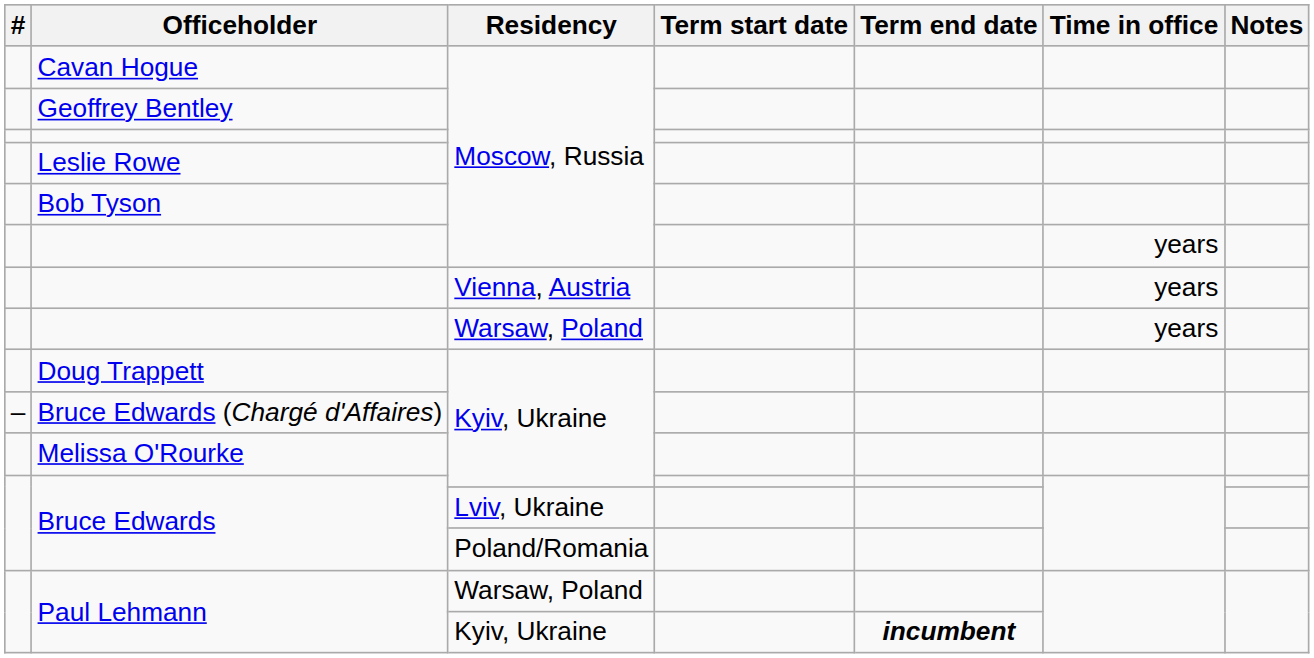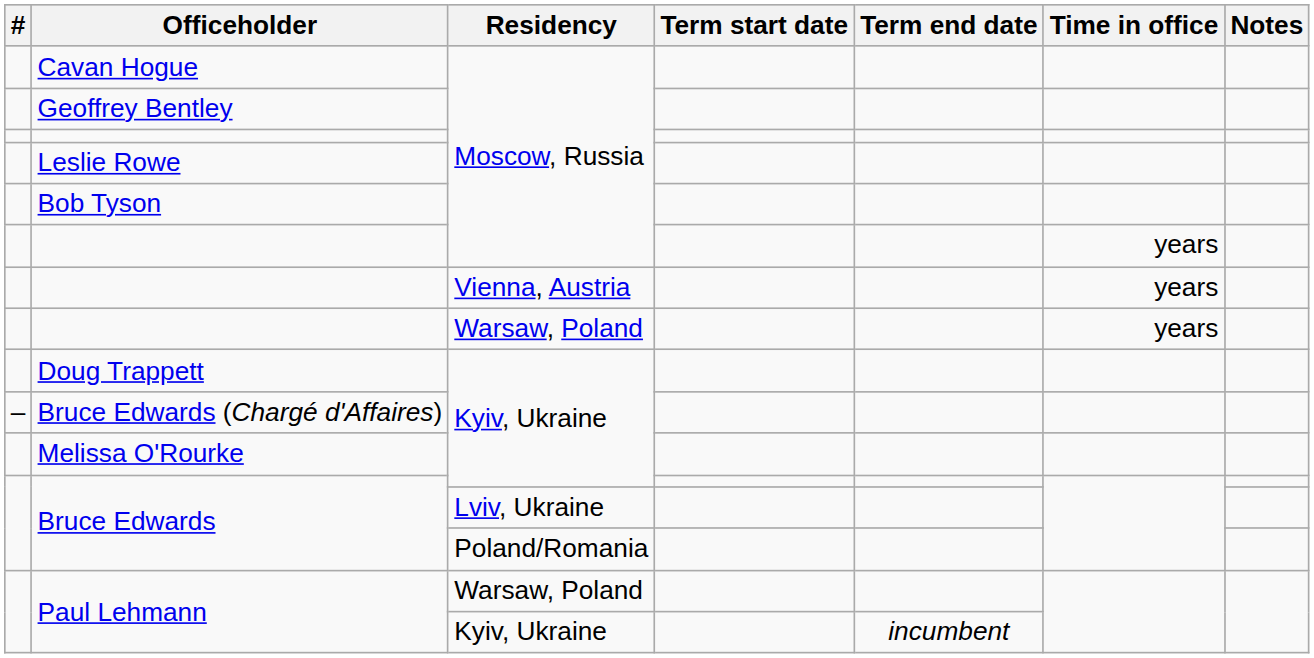(949, 632) bold -> (949, 632) normal
